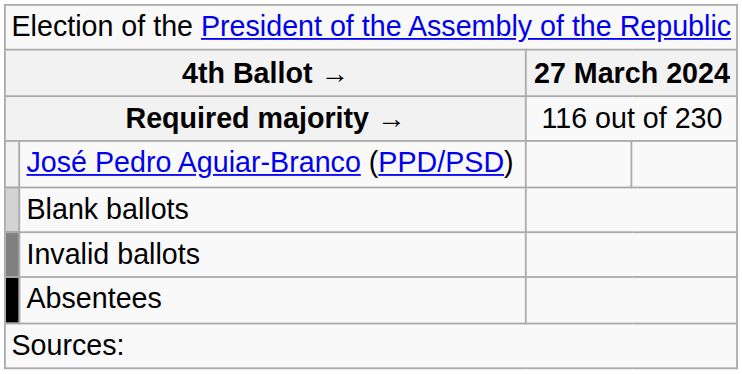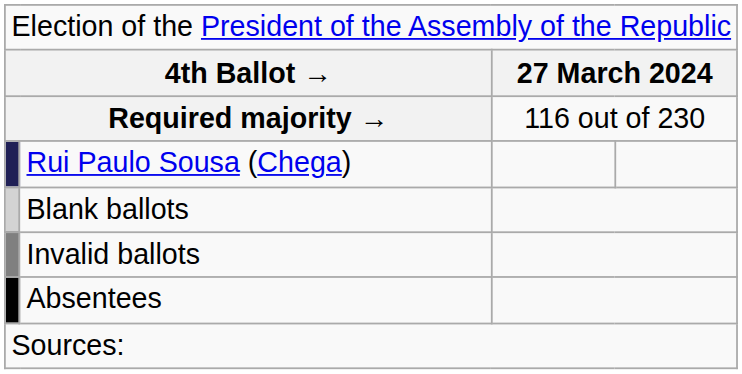- row: (270, 163)
+ row: (189, 163)
